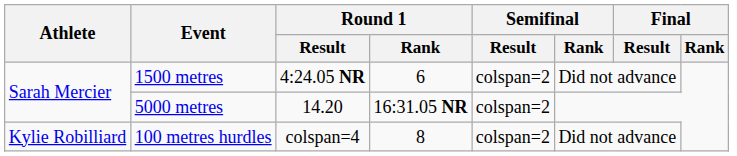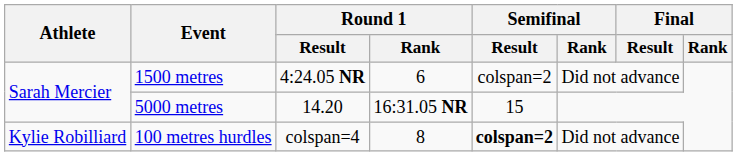(513, 107) colspan=2 -> (514, 107) 15
(513, 136) normal -> (514, 136) bold
